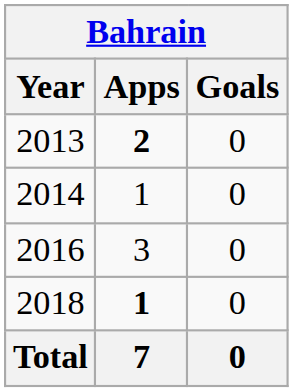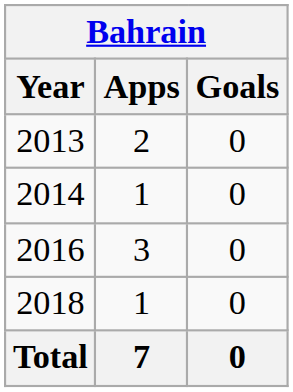(142, 140) bold -> (142, 140) normal
(142, 303) bold -> (142, 303) normal
